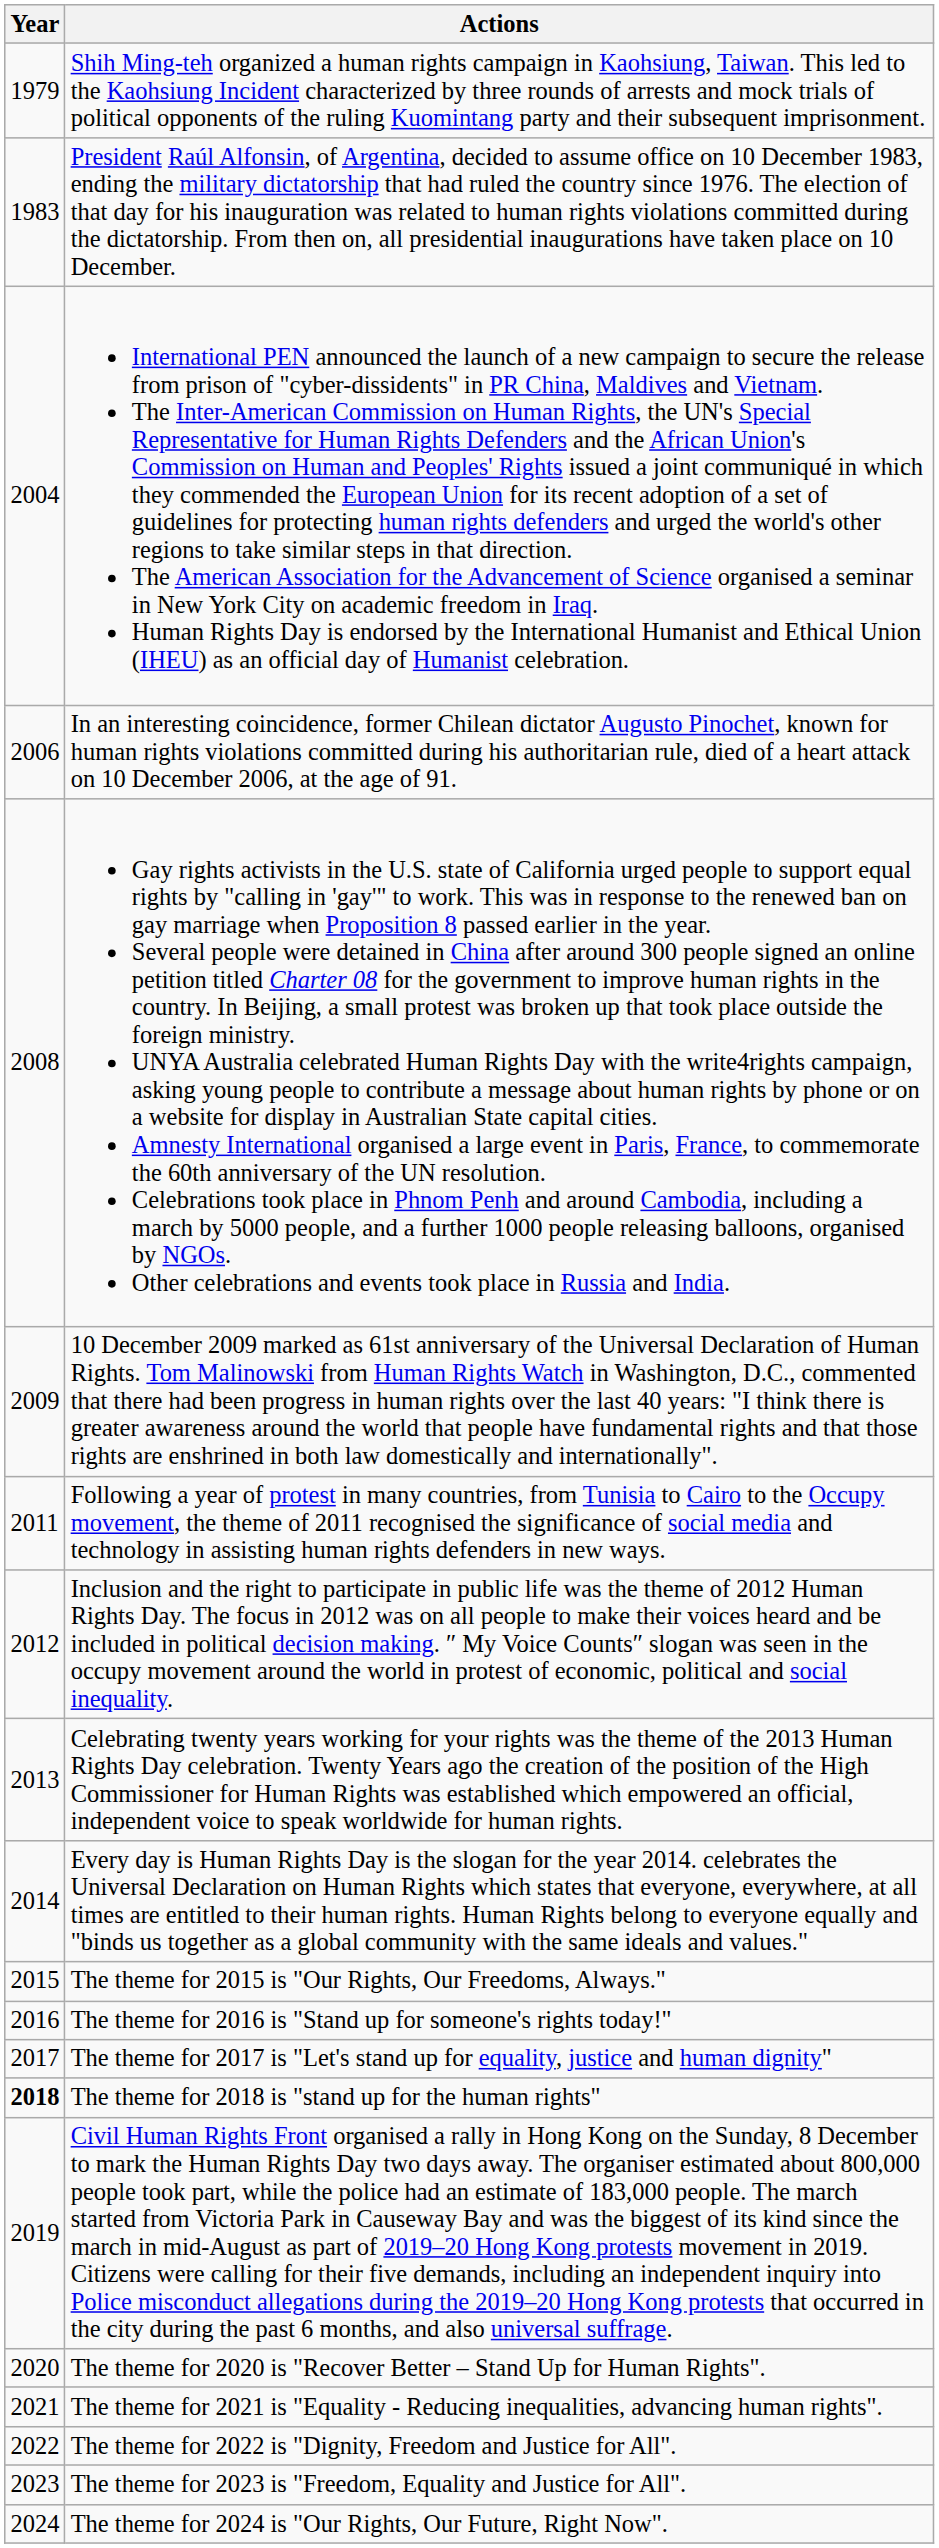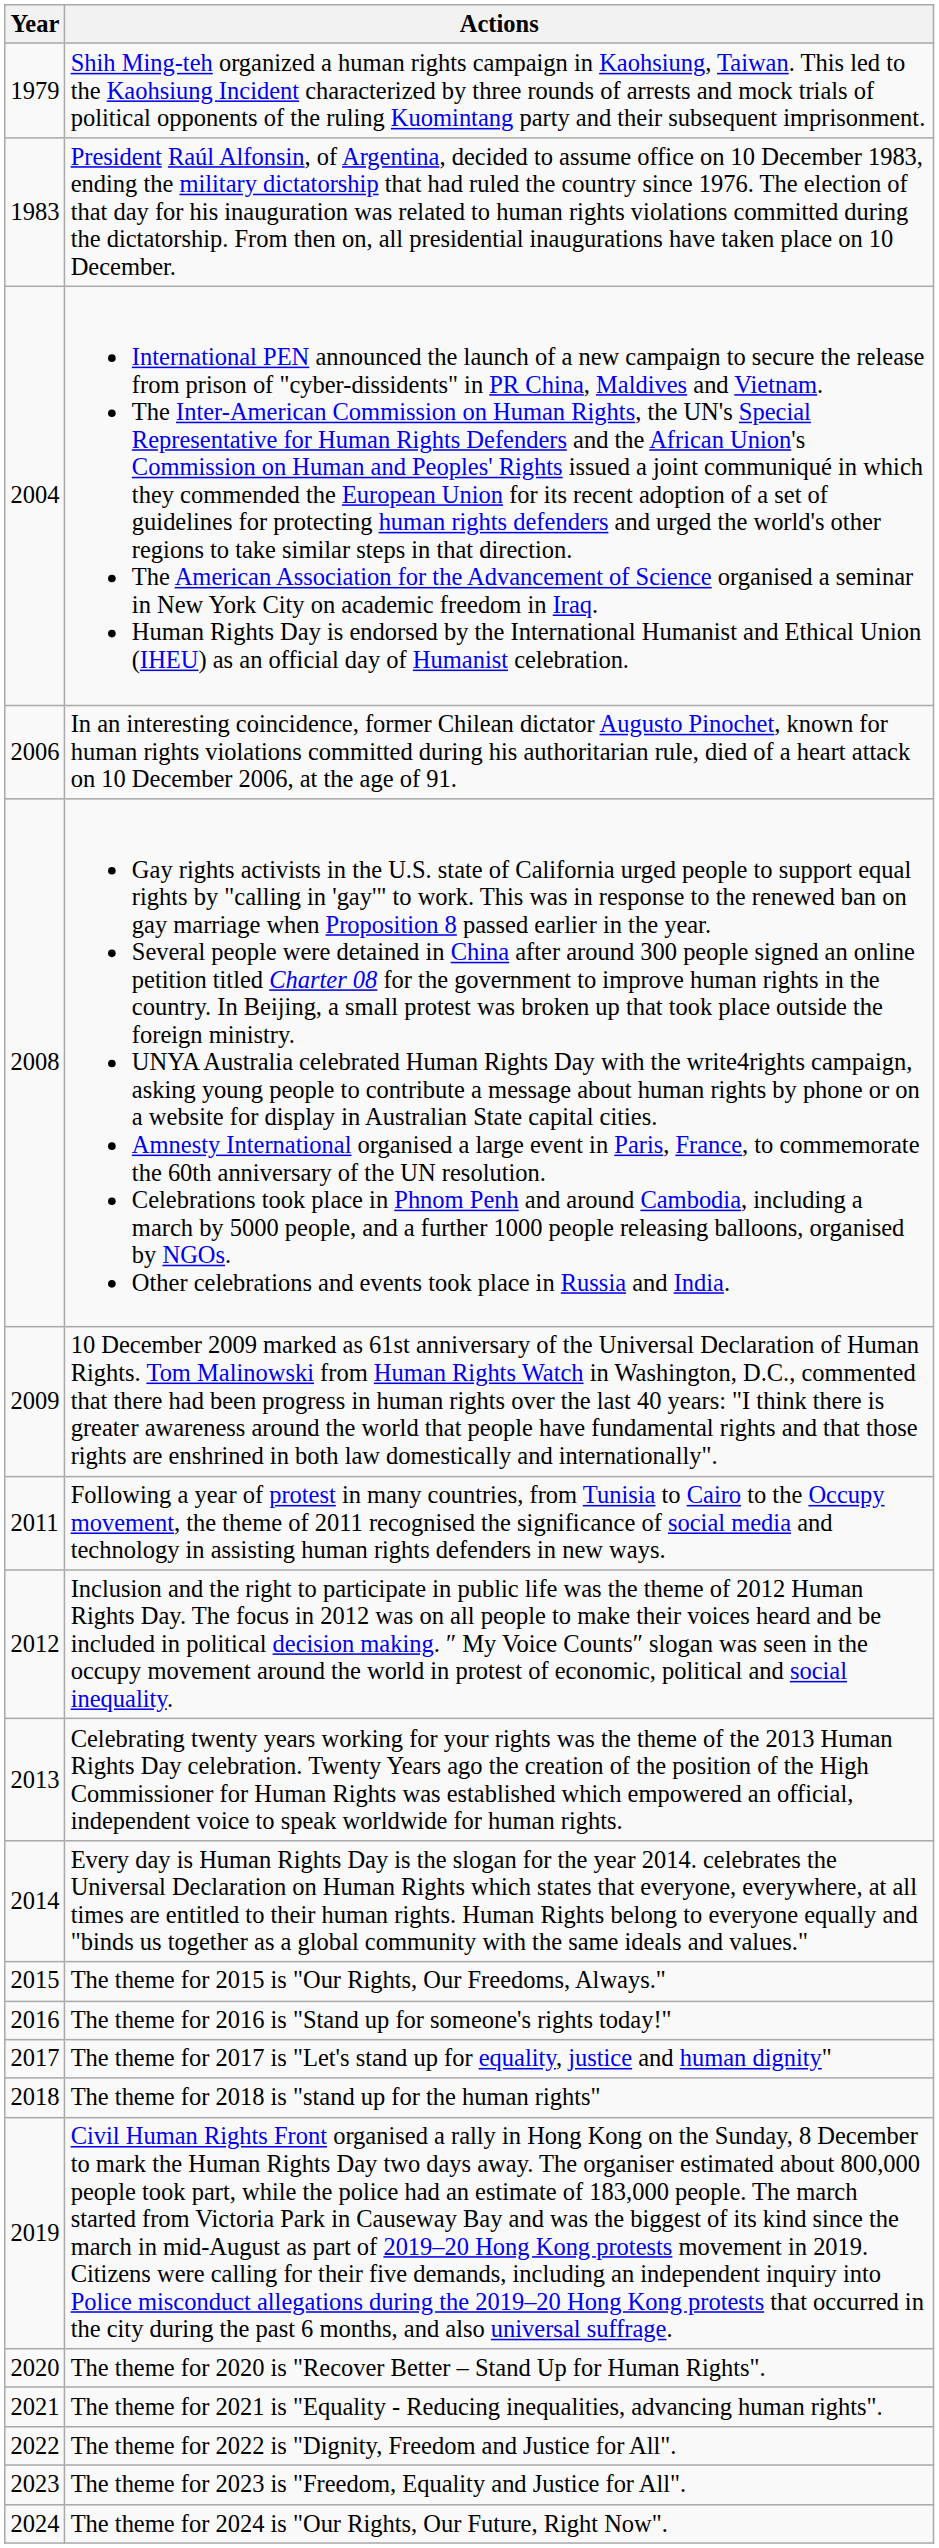(35, 2097) bold -> (35, 2097) normal
